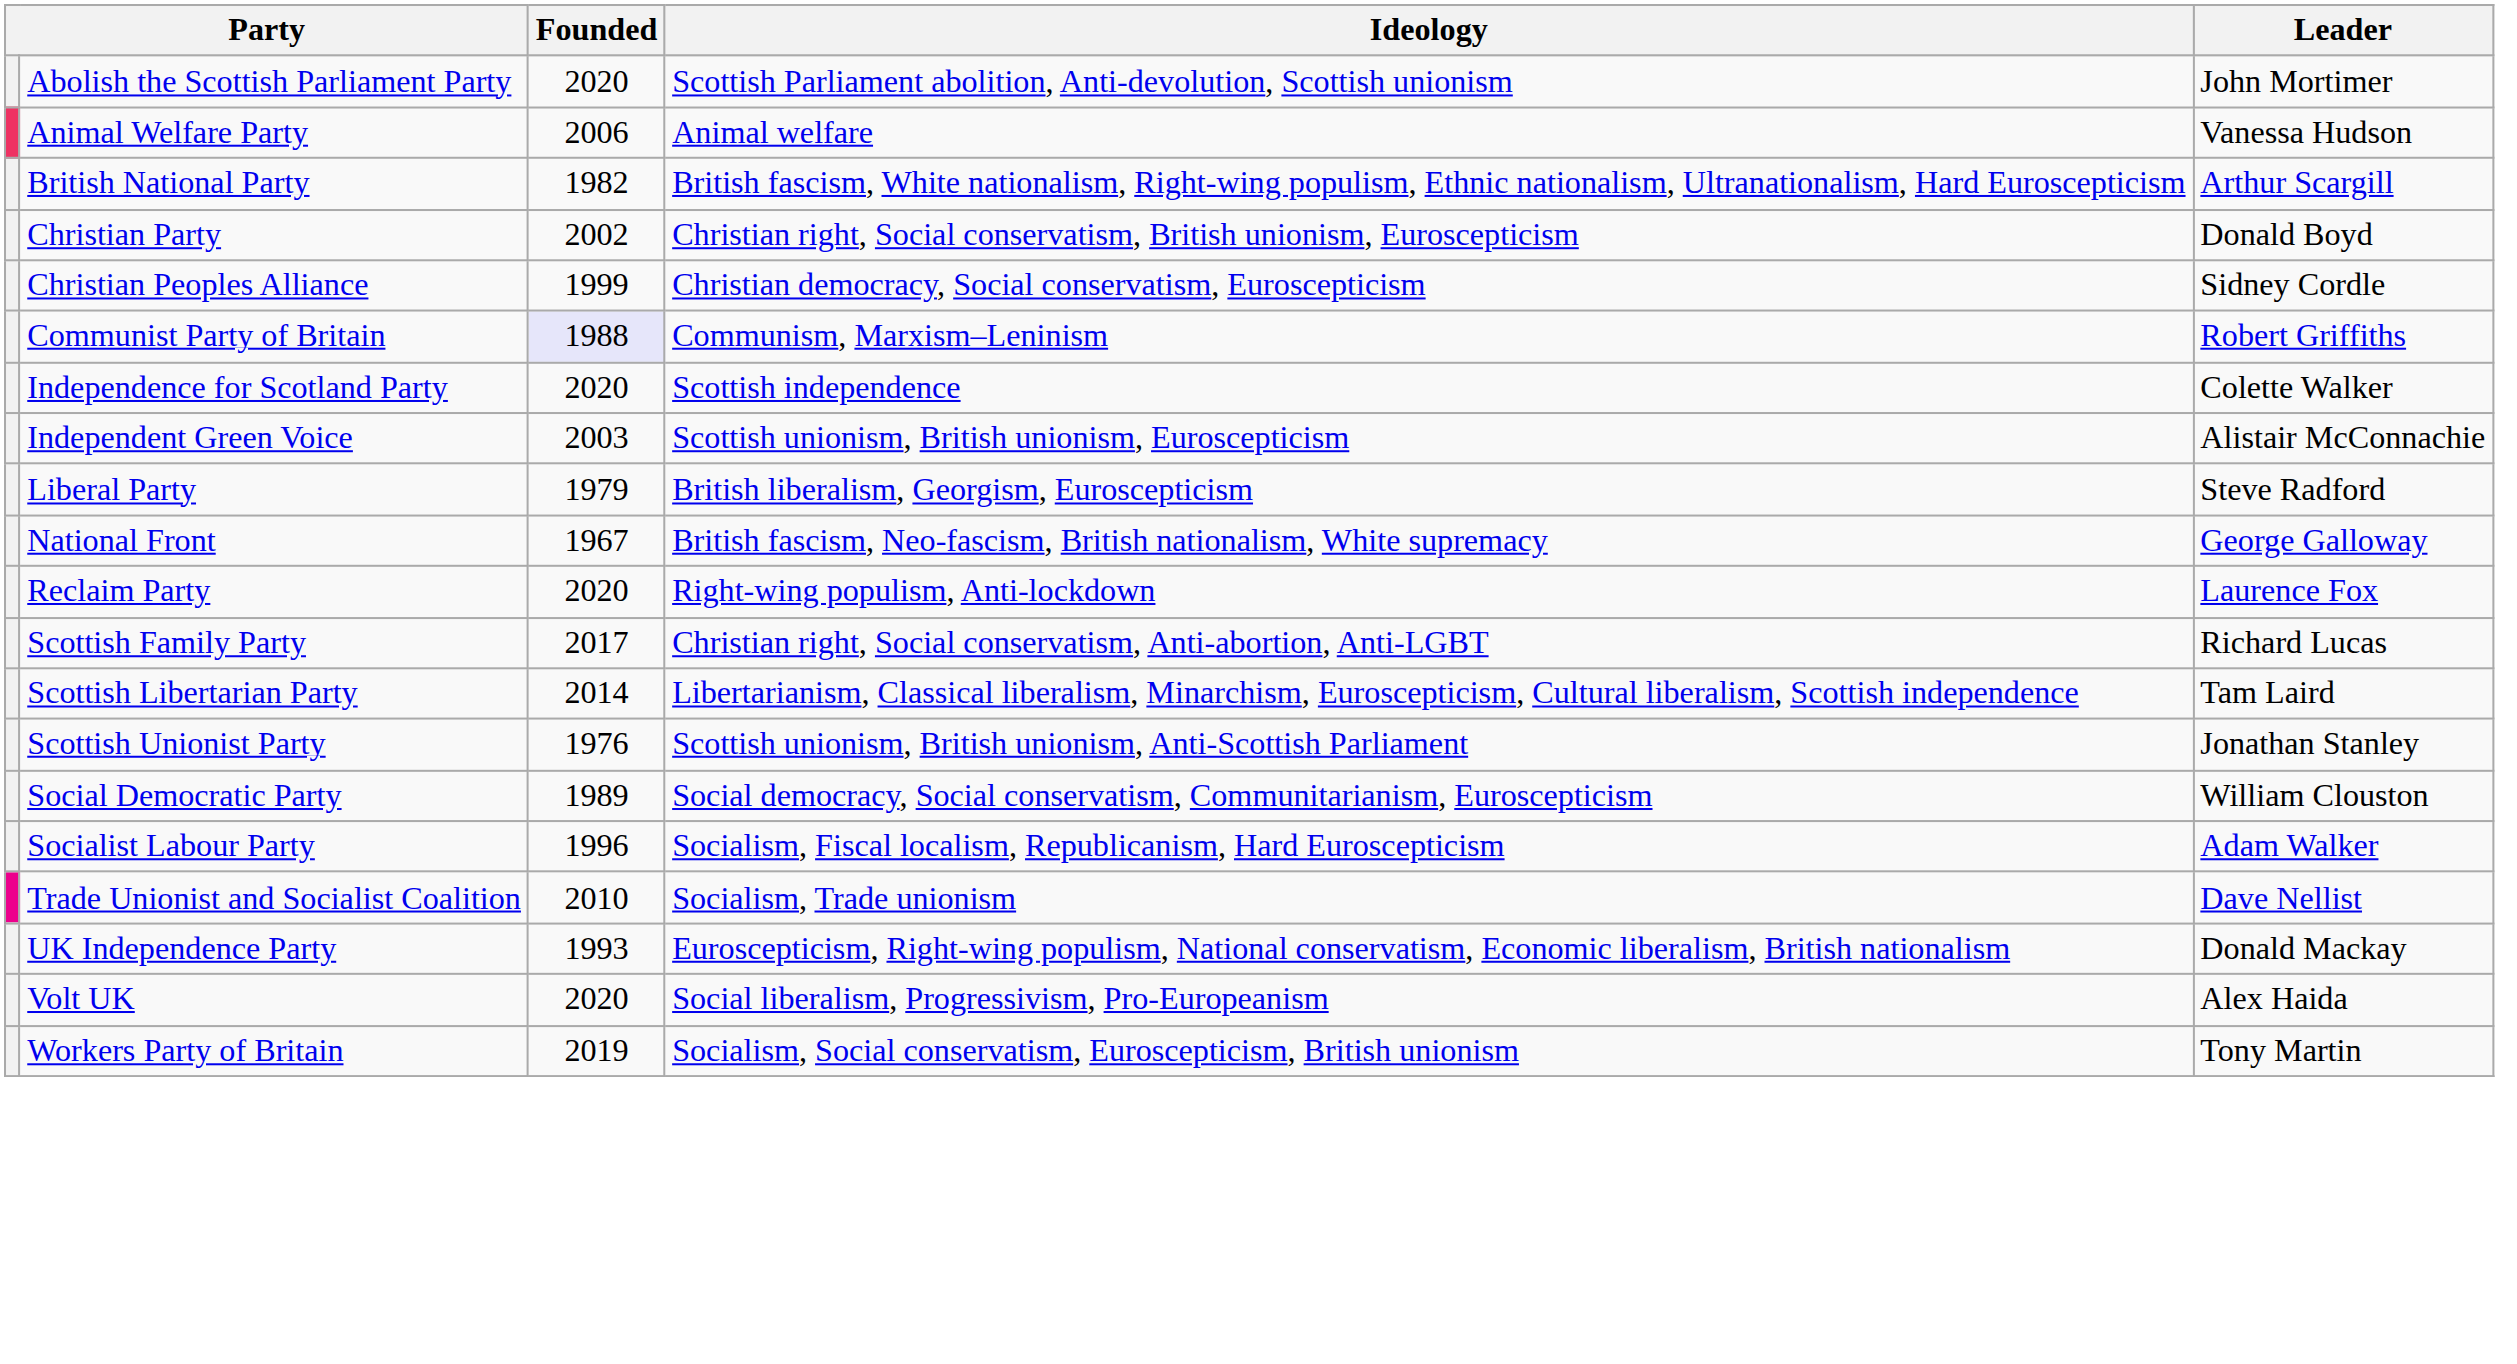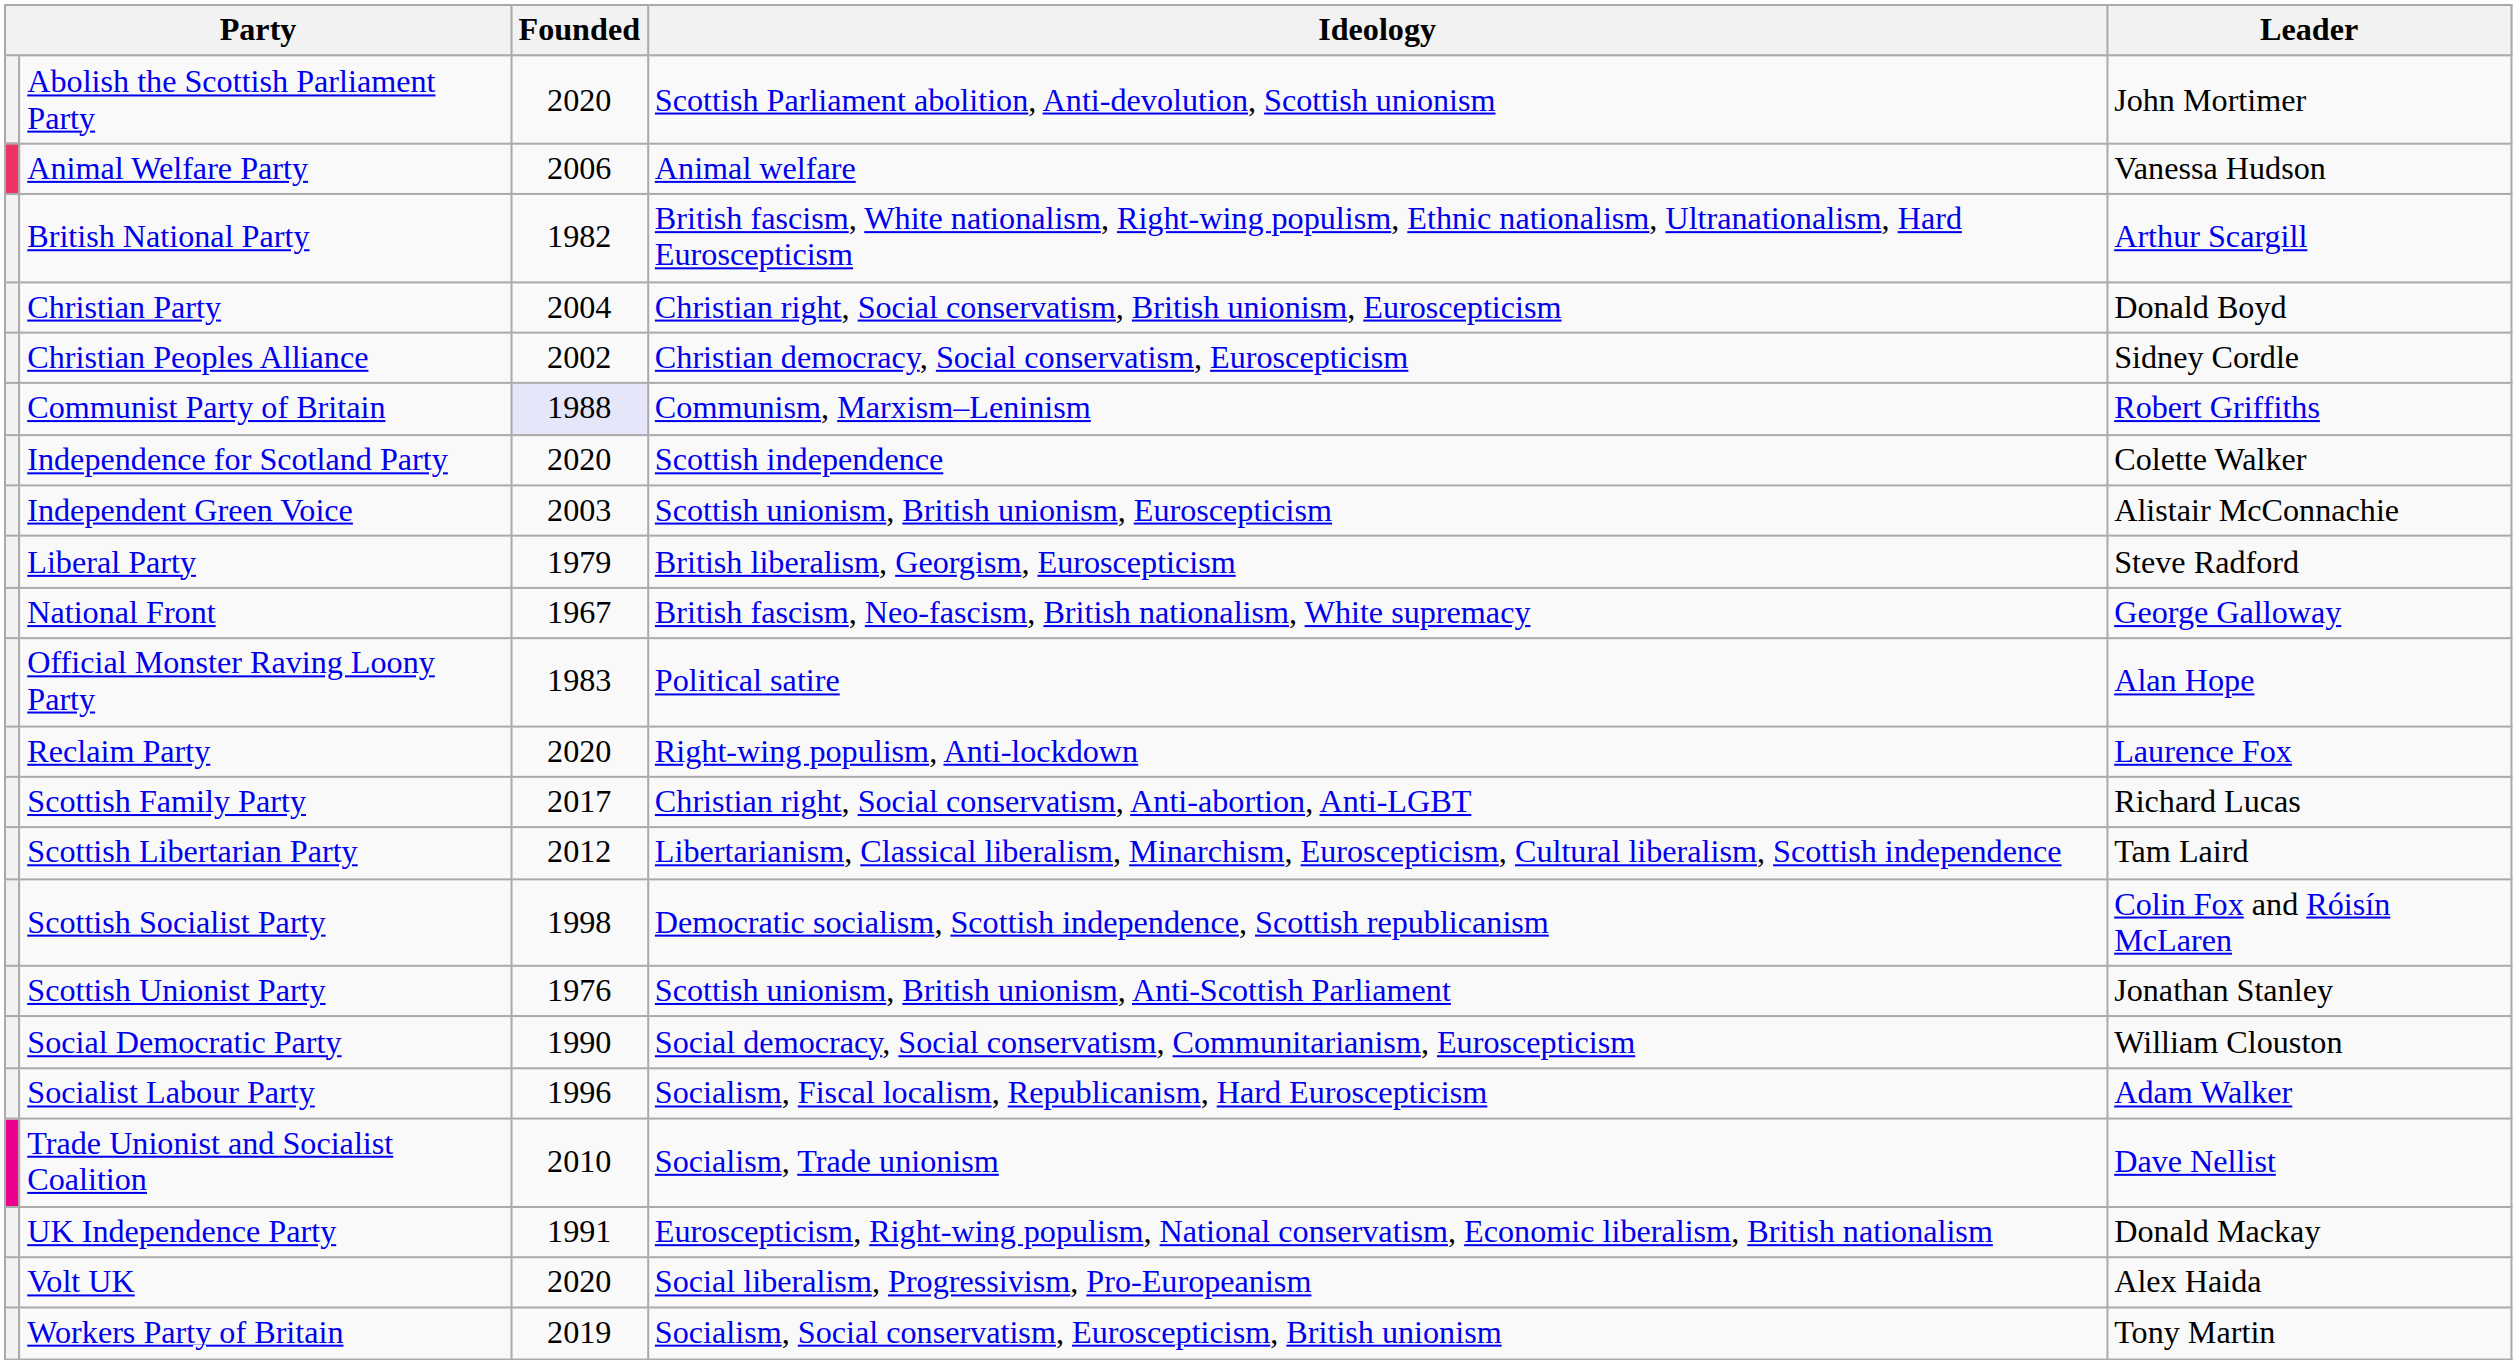(597, 234) 2002 -> (579, 306) 2004
(597, 285) 1999 -> (579, 357) 2002
+ row: (231, 681)
(597, 693) 2014 -> (579, 852) 2012
+ row: (176, 921)
(597, 795) 1989 -> (579, 1041) 1990
(597, 948) 1993 -> (579, 1230) 1991
